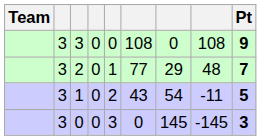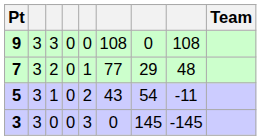columns swapped: (29, 17) <-> (244, 17)
